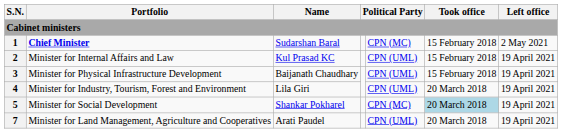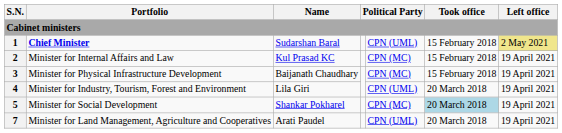(389, 43) CPN (MC) -> (392, 43) CPN (UML)
(525, 43) no background -> (525, 43) khaki background
(392, 58) CPN (UML) -> (389, 58) CPN (MC)
(392, 74) CPN (UML) -> (389, 74) CPN (MC)
